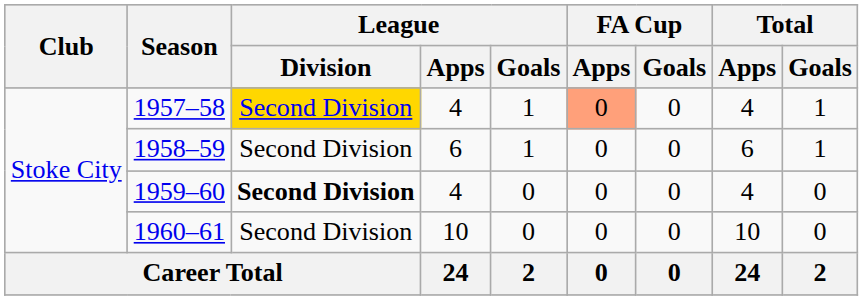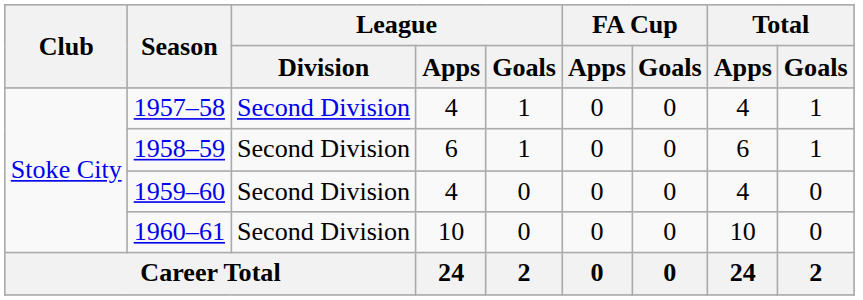(326, 107) gold background -> (324, 107) no background
(601, 107) lightsalmon background -> (597, 107) no background
(326, 190) bold -> (324, 190) normal
